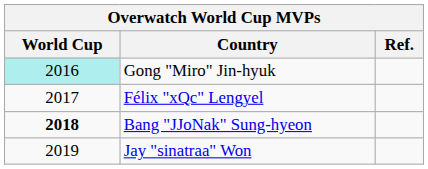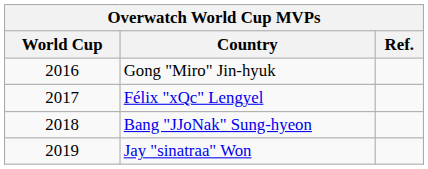(62, 71) paleturquoise background -> (62, 71) no background
(62, 124) bold -> (62, 124) normal
